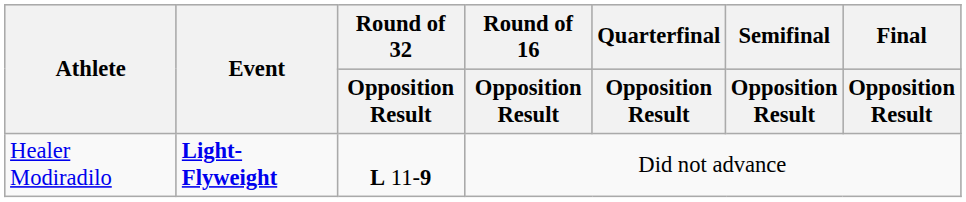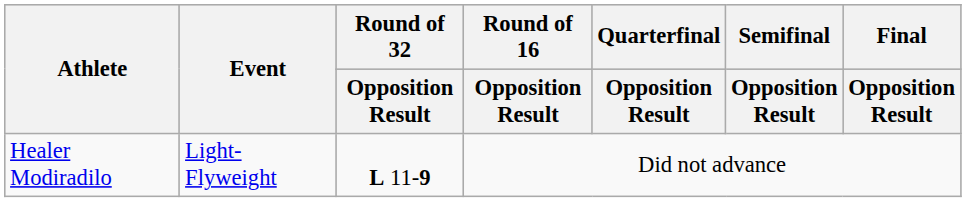(230, 164) bold -> (231, 164) normal
